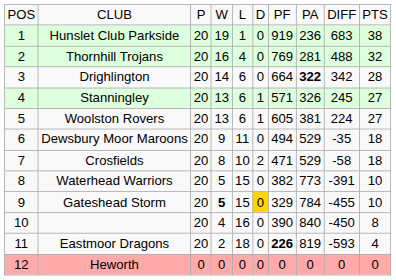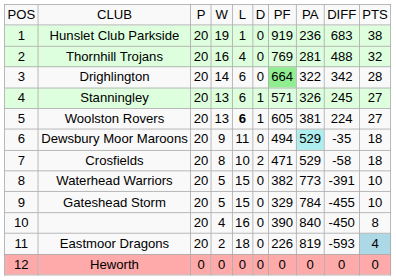(282, 77) no background -> (282, 77) lightgreen background
(310, 77) bold -> (310, 77) normal
(242, 118) normal -> (242, 118) bold
(310, 139) no background -> (310, 139) paleturquoise background
(222, 202) bold -> (222, 202) normal
(260, 202) gold background -> (260, 202) no background
(282, 243) bold -> (282, 243) normal
(375, 243) no background -> (375, 243) lightblue background
